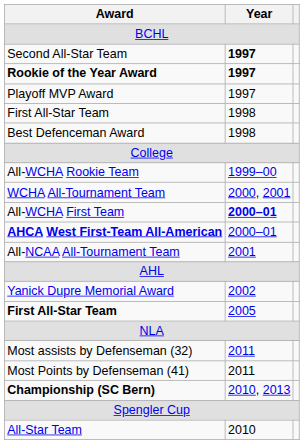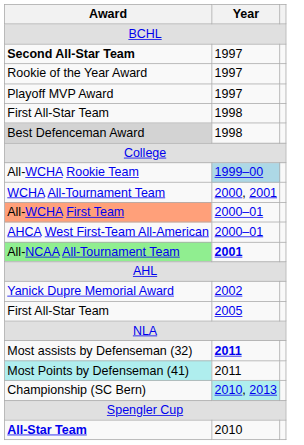(67, 53) normal -> (71, 53) bold
(242, 53) bold -> (228, 53) normal
(82, 73) bold -> (77, 73) normal
(242, 73) bold -> (228, 73) normal
(76, 133) no background -> (76, 133) lightgrey background
(252, 172) no background -> (239, 172) lightblue background
(66, 212) no background -> (66, 212) lightsalmon background
(252, 212) bold -> (239, 212) normal
(115, 232) bold -> (108, 232) normal
(94, 251) no background -> (94, 251) lightgreen background
(242, 251) normal -> (228, 251) bold
(62, 311) bold -> (58, 311) normal
(241, 350) normal -> (228, 350) bold
(98, 370) no background -> (98, 370) paleturquoise background
(81, 390) bold -> (77, 390) normal
(259, 390) no background -> (246, 390) paleturquoise background
(45, 430) normal -> (47, 430) bold
